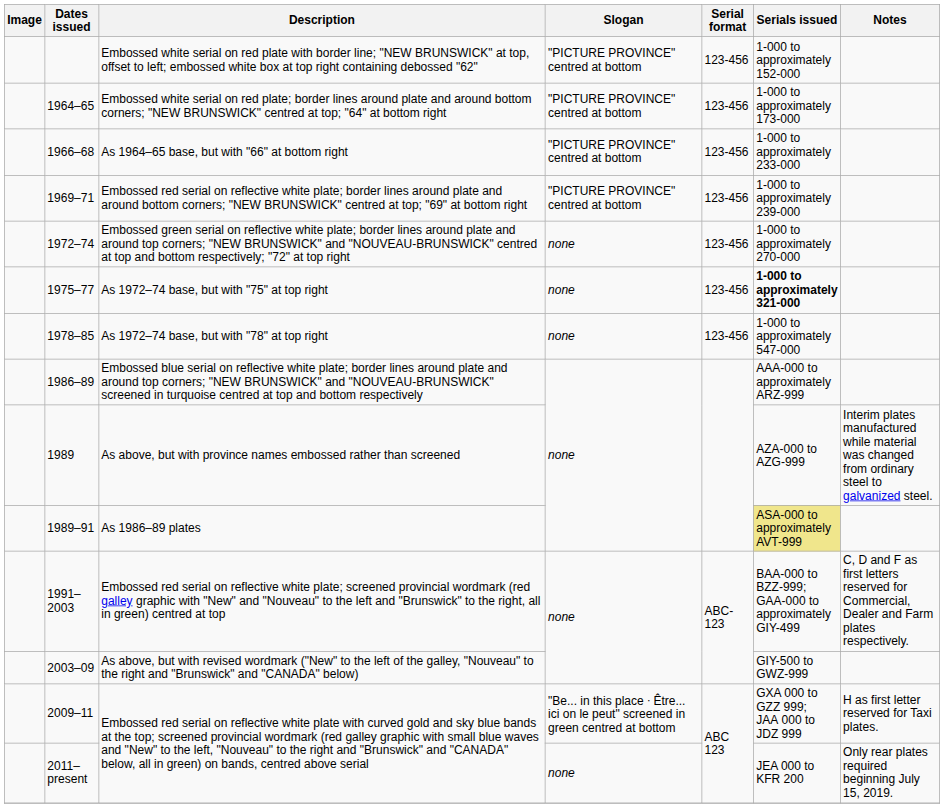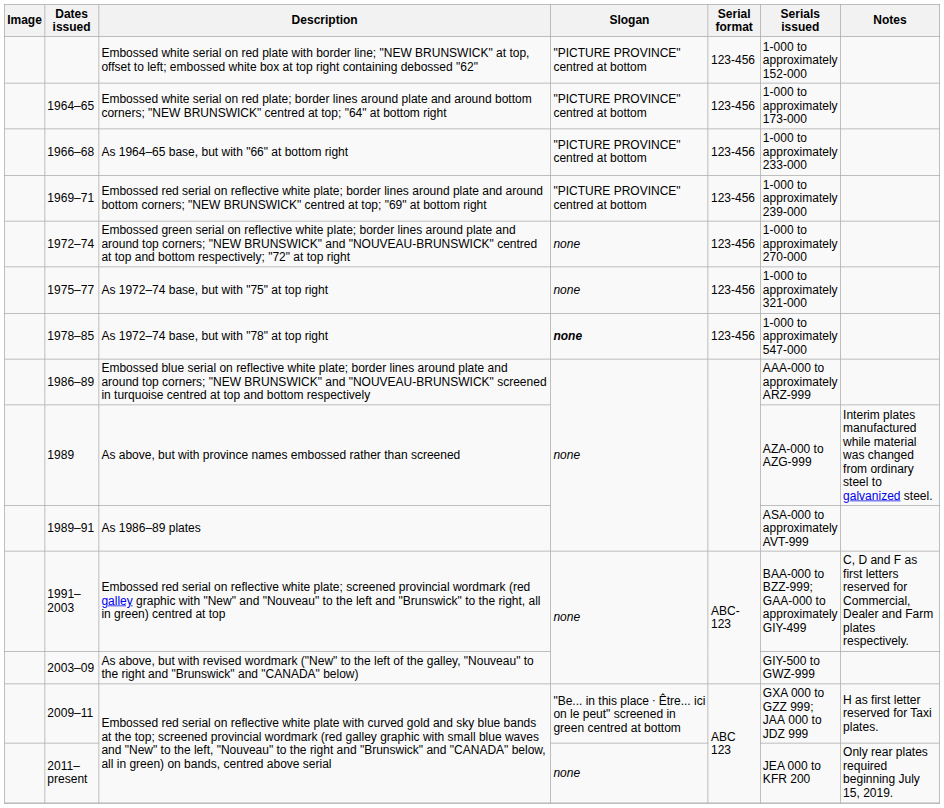(797, 290) bold -> (800, 290) normal
(561, 336) normal -> (568, 336) bold
(794, 528) khaki background -> (800, 528) no background
